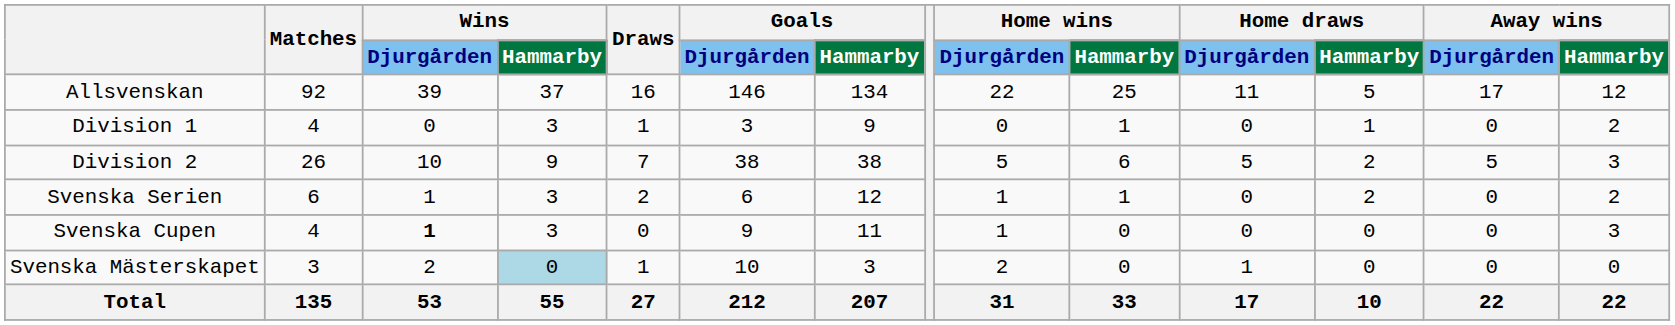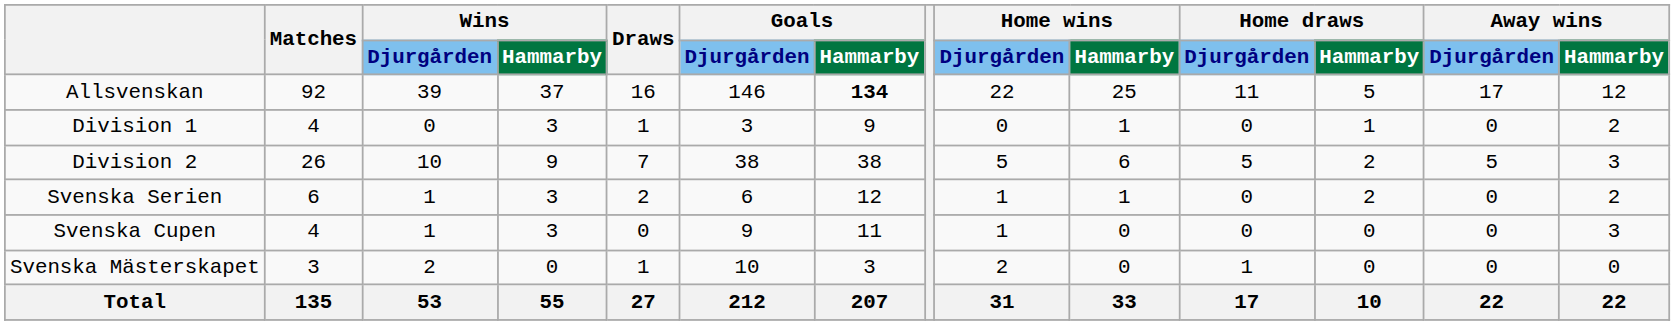(869, 92) normal -> (869, 92) bold
(430, 232) bold -> (430, 232) normal
(552, 267) lightblue background -> (552, 267) no background
